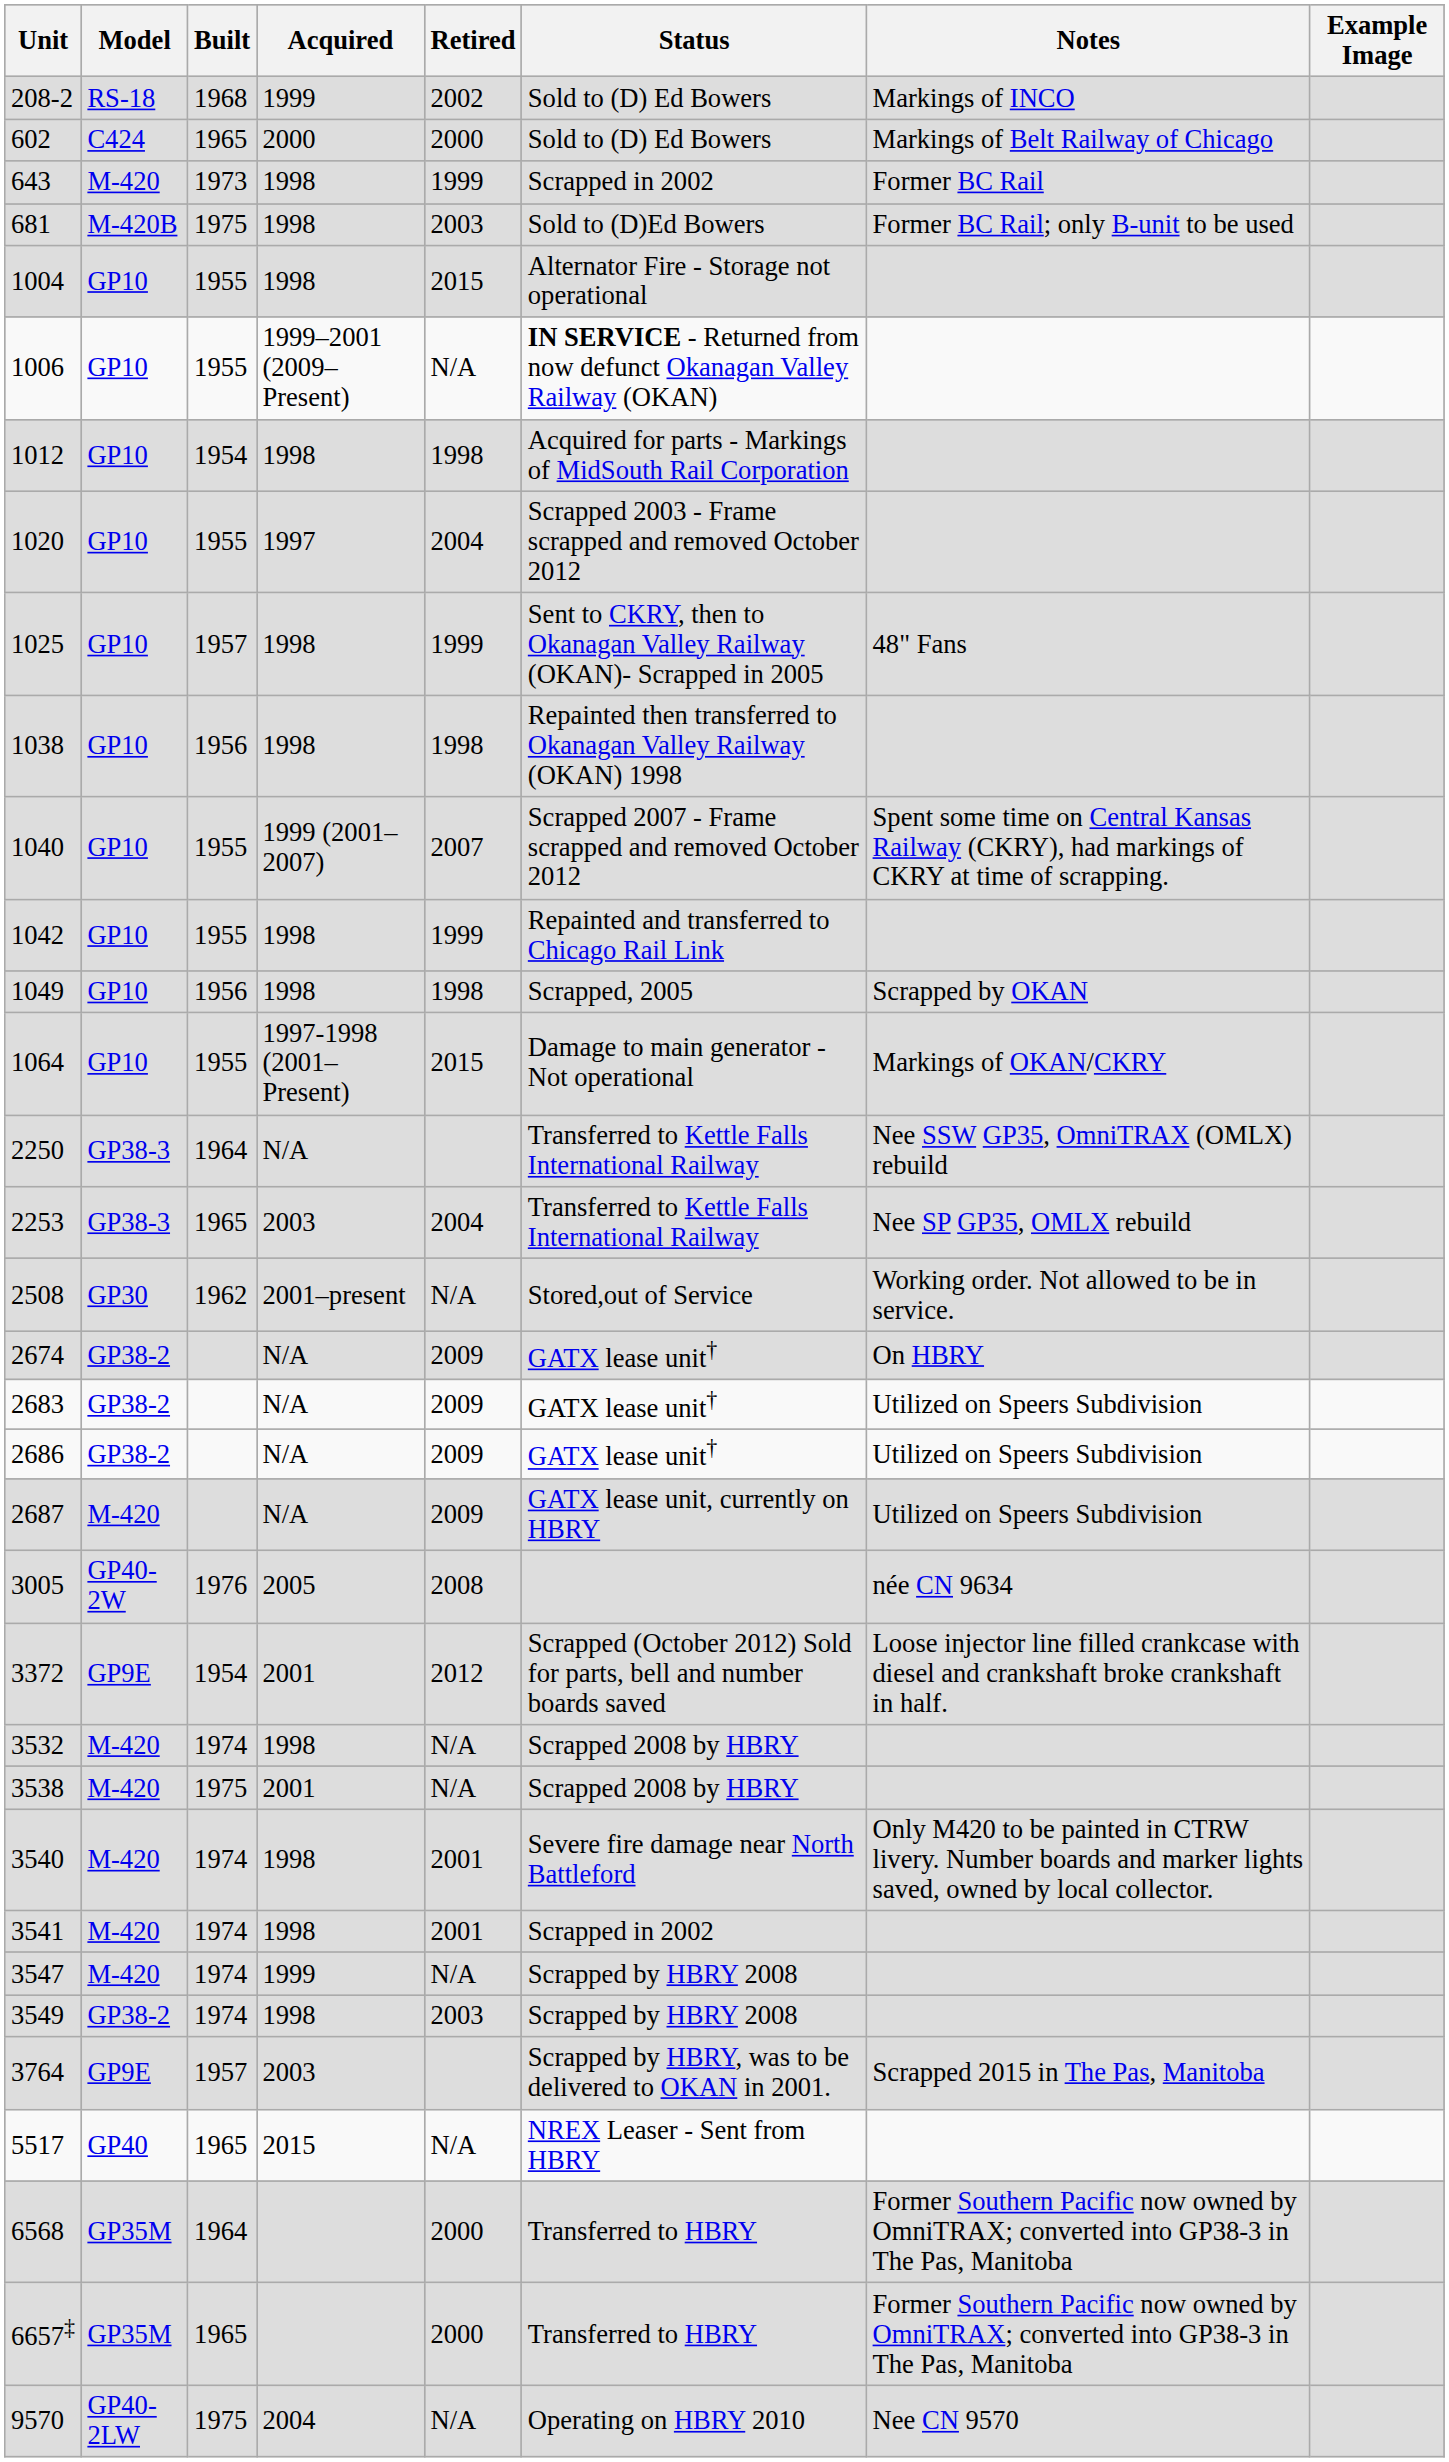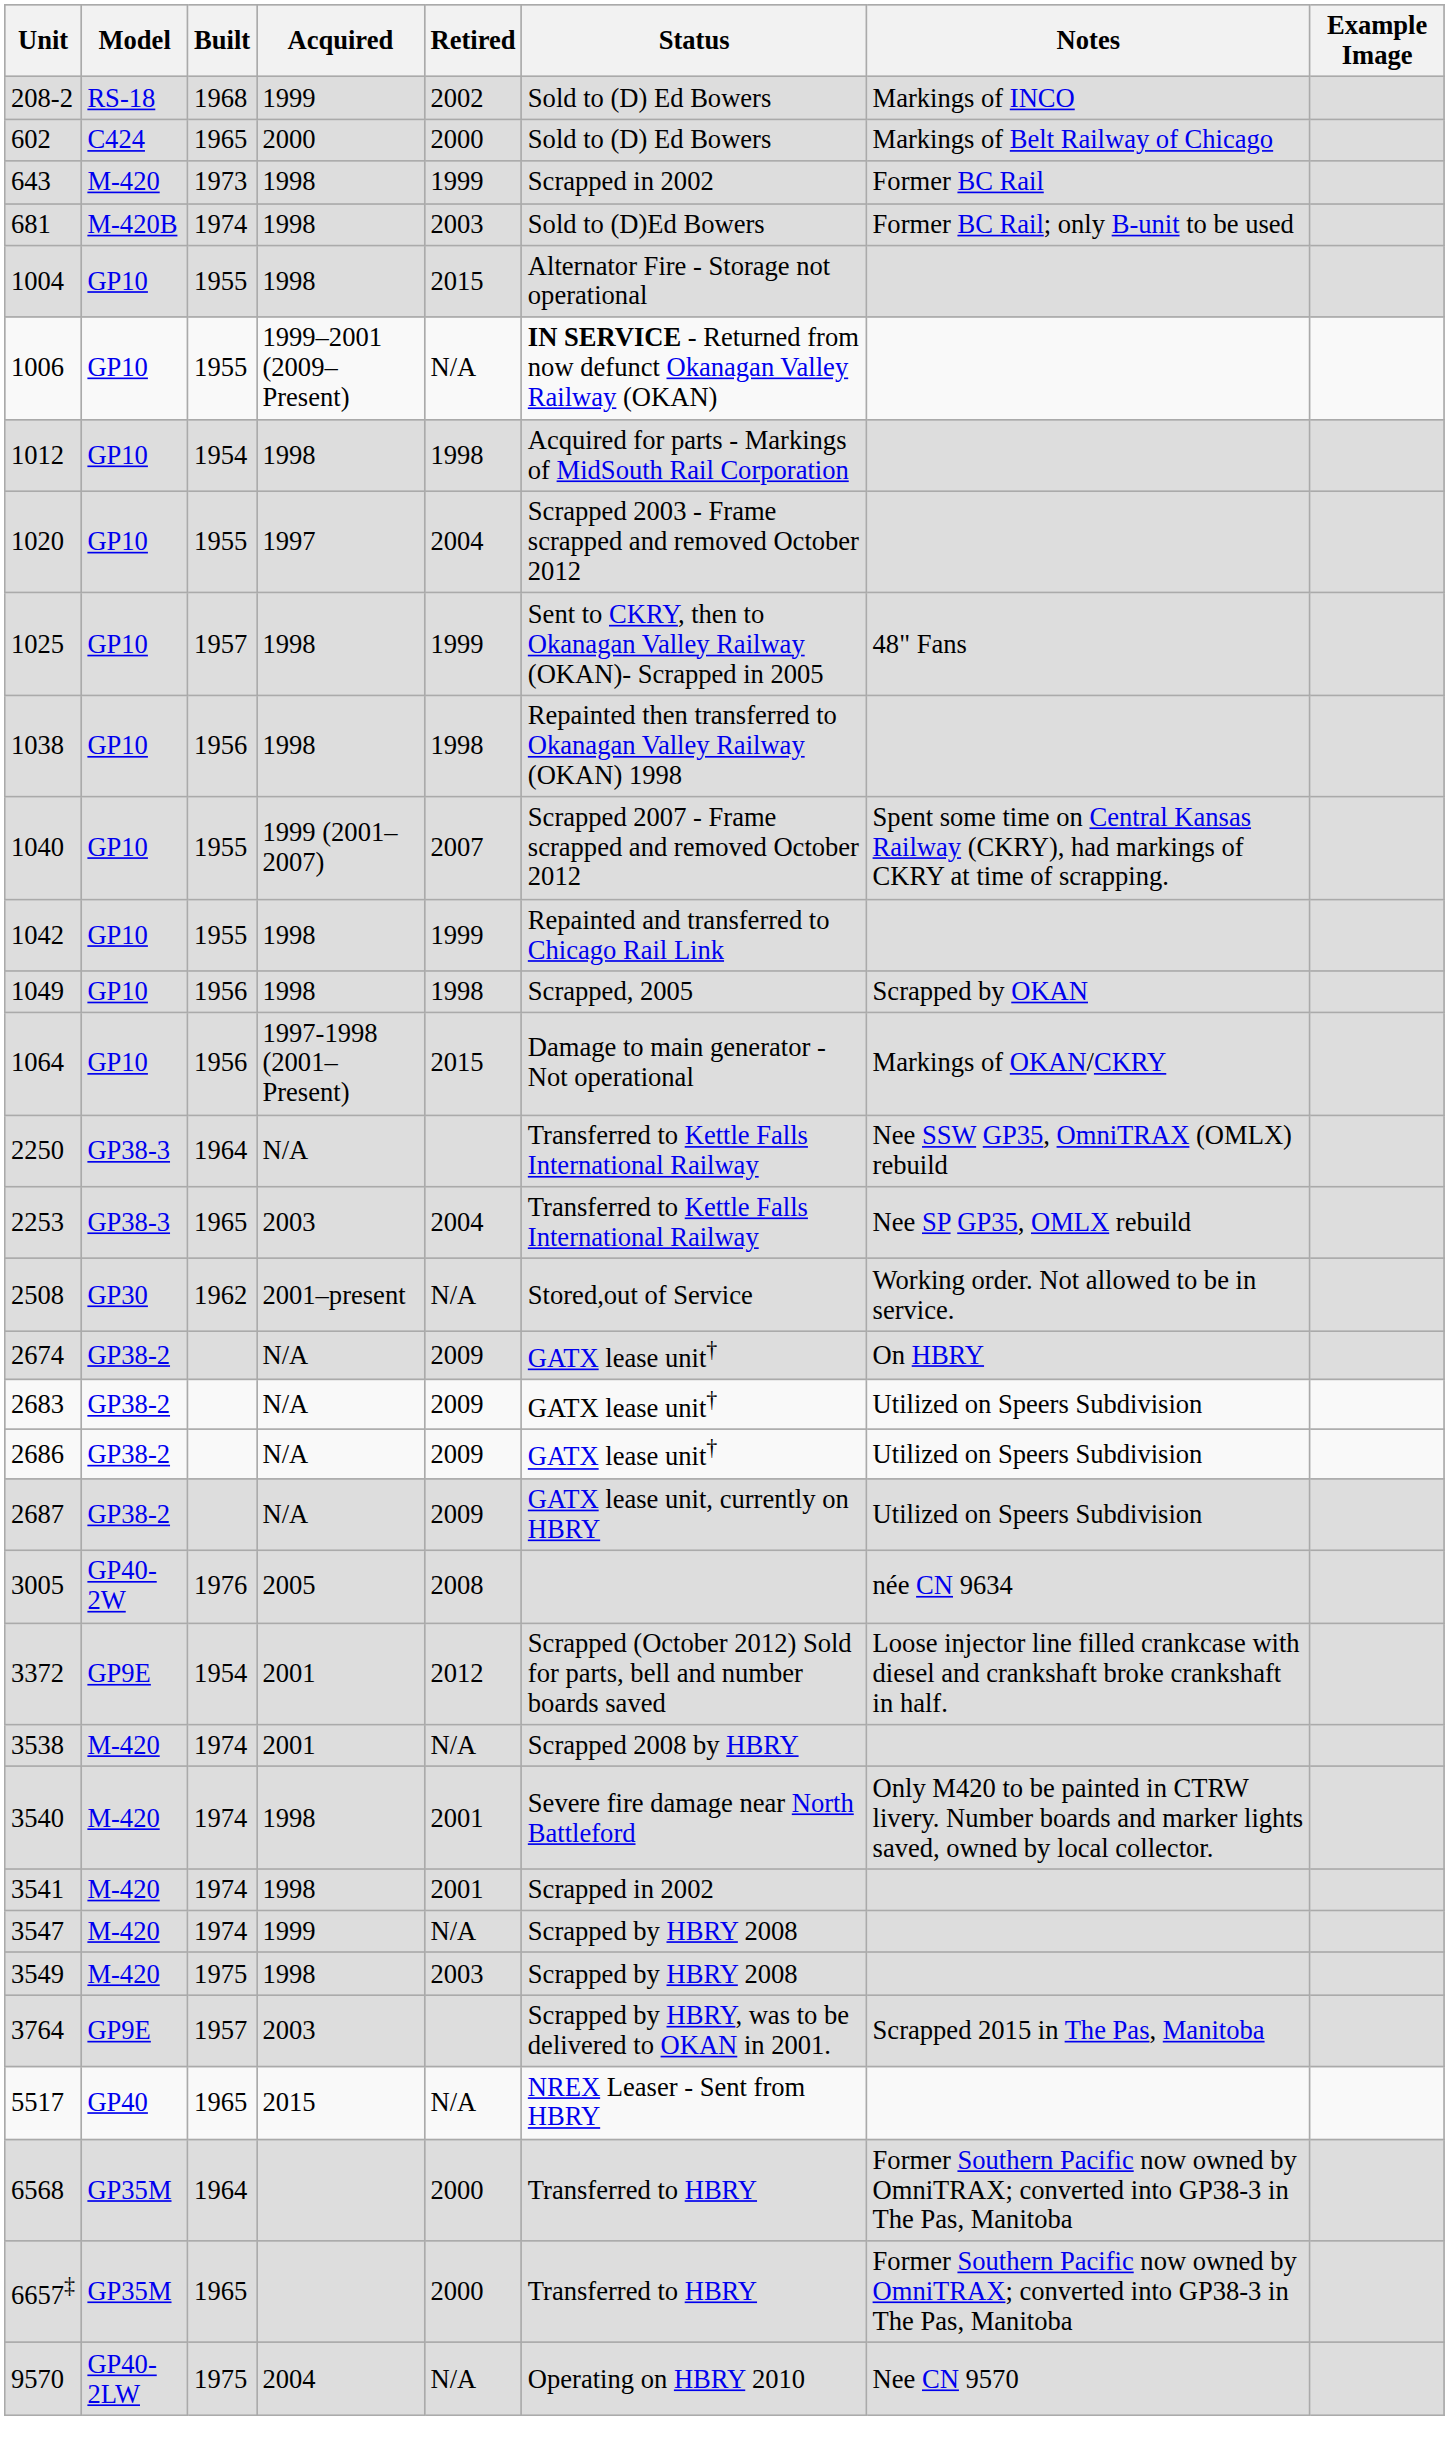(221, 223) 1975 -> (221, 223) 1974
(221, 1063) 1955 -> (221, 1063) 1956
(124, 1514) M-420 -> (129, 1514) GP38-2
- row: (38, 1745)
(221, 1787) 1975 -> (221, 1745) 1974
(129, 2015) GP38-2 -> (124, 1973) M-420
(221, 2015) 1974 -> (221, 1973) 1975
